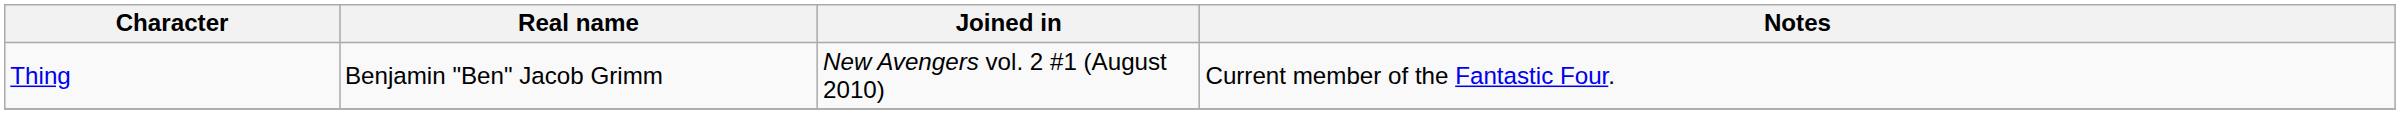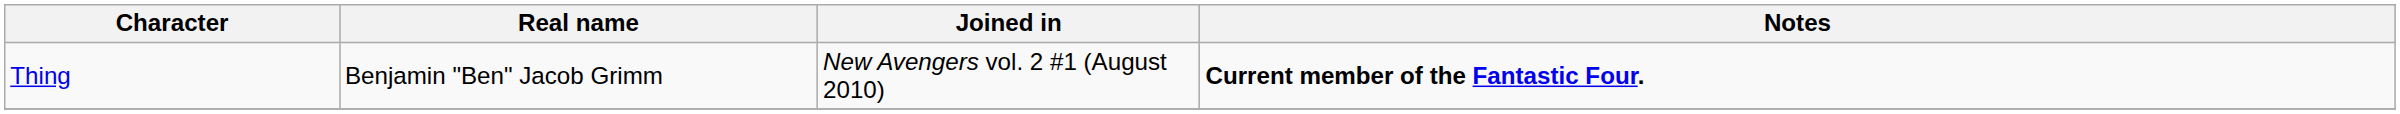(1410, 75) normal -> (1425, 75) bold
